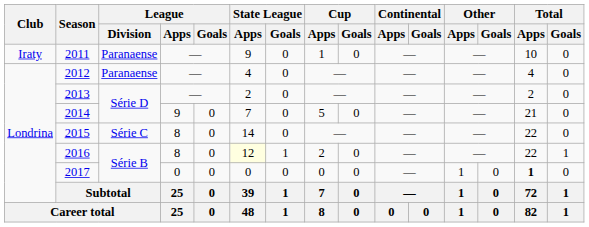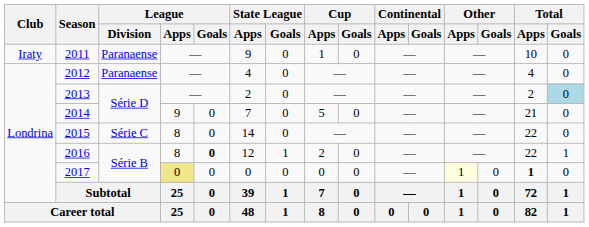(566, 93) no background -> (566, 93) lightblue background
(212, 152) normal -> (212, 152) bold
(248, 152) lightyellow background -> (248, 152) no background
(177, 172) no background -> (177, 172) khaki background
(461, 172) no background -> (461, 172) lightyellow background
